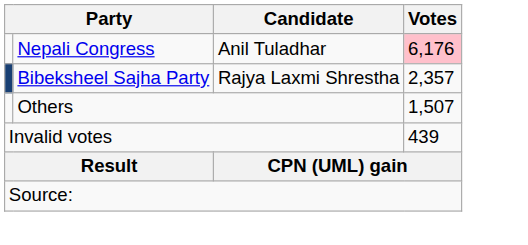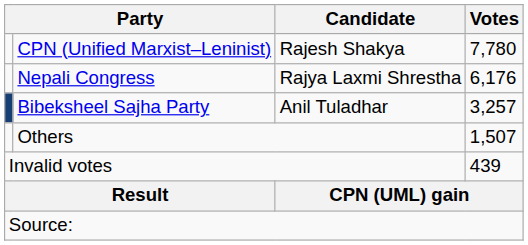+ row: (144, 48)
(272, 48) Anil Tuladhar -> (370, 78) Rajya Laxmi Shrestha
(431, 48) pink background -> (493, 78) no background
(309, 78) Rajya Laxmi Shrestha -> (334, 107) Anil Tuladhar
(431, 78) 2,357 -> (493, 107) 3,257
